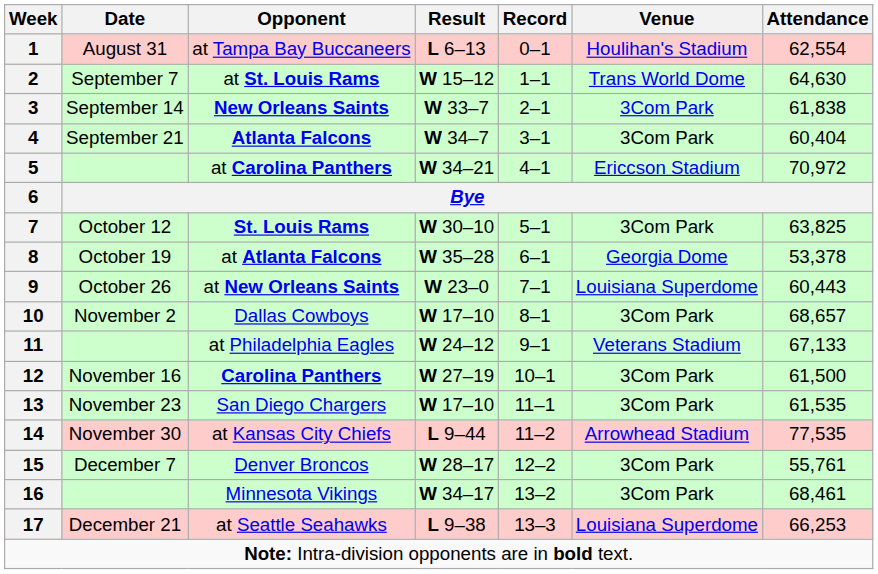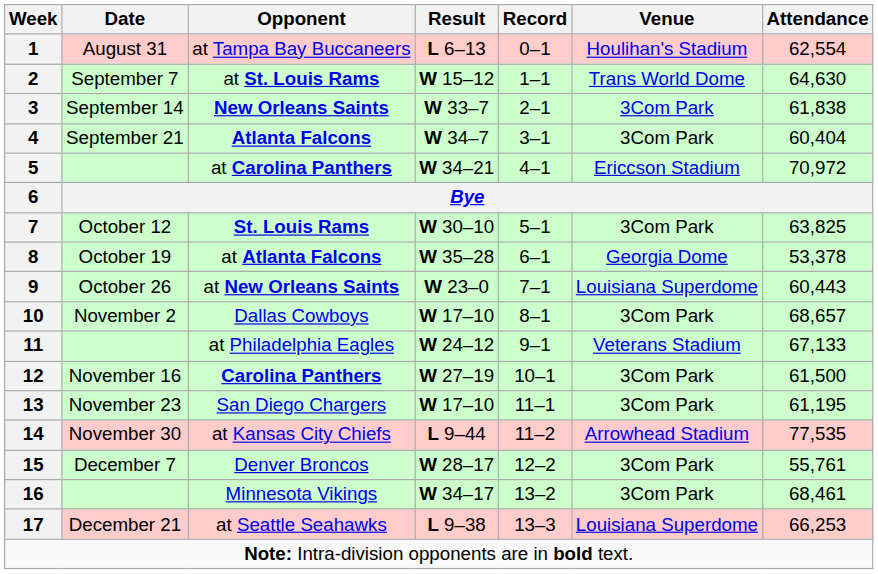(818, 405) 61,535 -> (818, 405) 61,195
